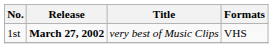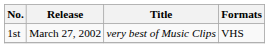(67, 33) bold -> (65, 33) normal
